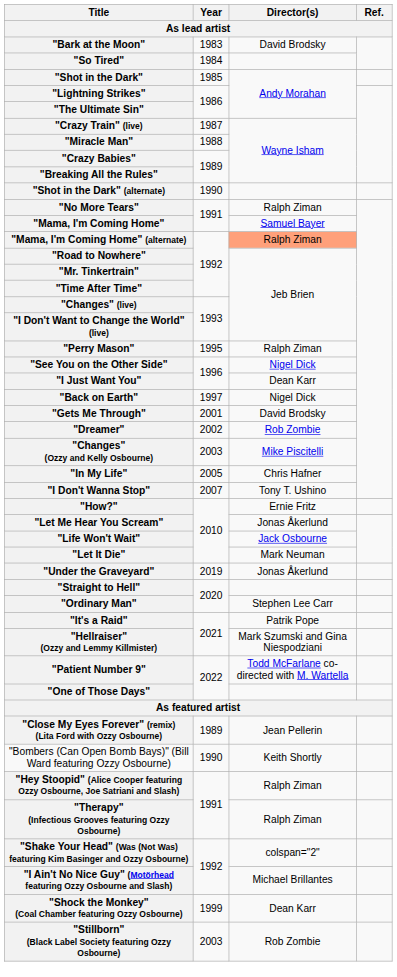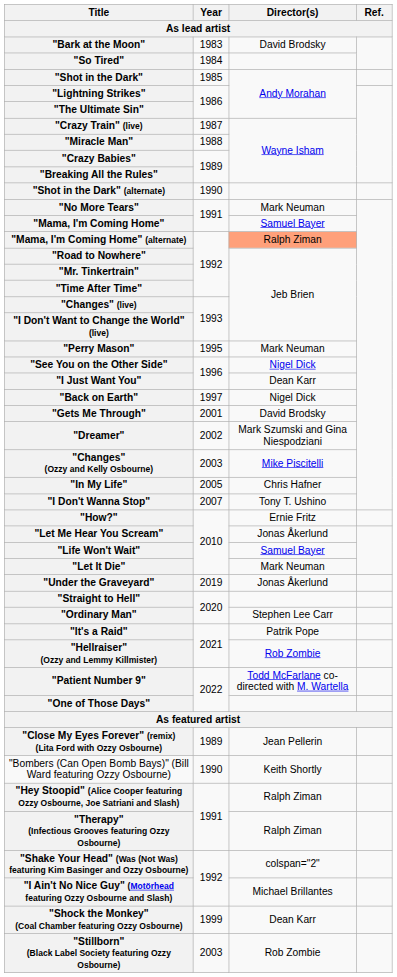(293, 207) Ralph Ziman -> (293, 207) Mark Neuman
(293, 348) Ralph Ziman -> (293, 348) Mark Neuman
(293, 430) Rob Zombie -> (293, 435) Mark Szumski and Gina Niespodziani
(293, 539) Jack Osbourne -> (293, 550) Samuel Bayer
(293, 642) Mark Szumski and Gina Niespodziani -> (293, 653) Rob Zombie
